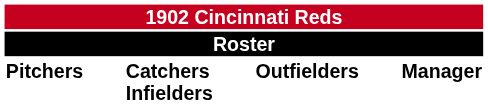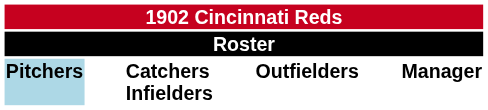(45, 71) no background -> (45, 71) lightblue background
